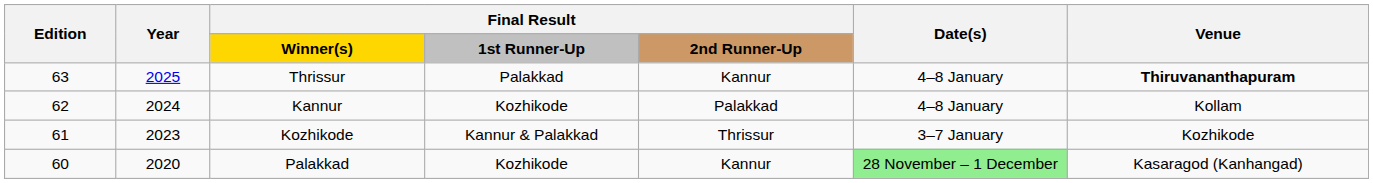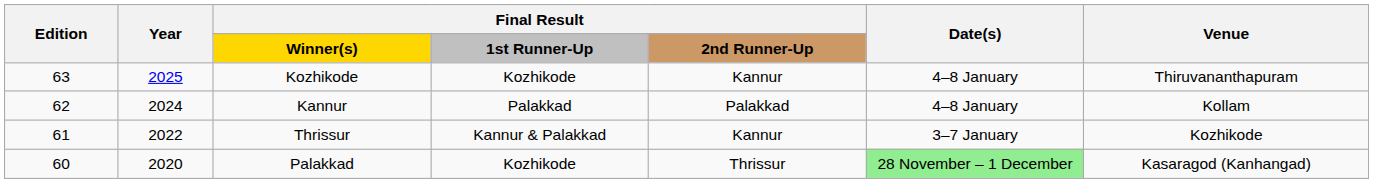(317, 77) Thrissur -> (322, 77) Kozhikode
(532, 77) Palakkad -> (540, 77) Kozhikode
(1218, 77) bold -> (1226, 77) normal
(532, 106) Kozhikode -> (540, 106) Palakkad
(163, 135) 2023 -> (165, 135) 2022
(317, 135) Kozhikode -> (322, 135) Thrissur
(746, 135) Thrissur -> (757, 135) Kannur
(746, 164) Kannur -> (757, 164) Thrissur
